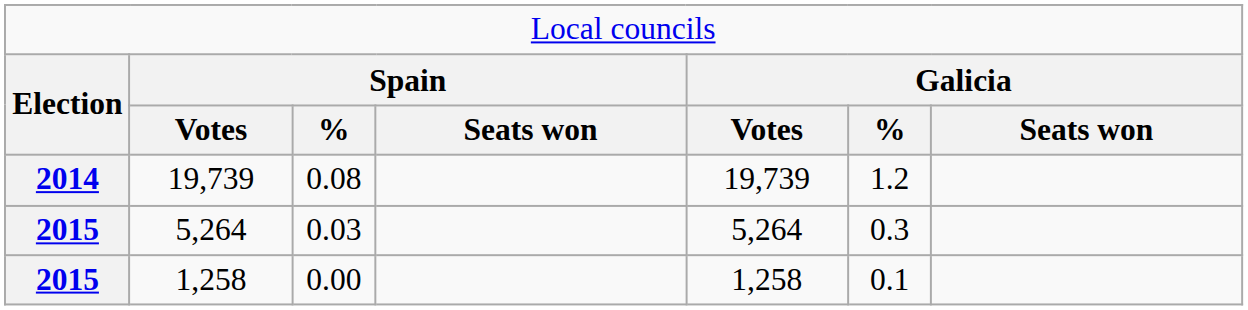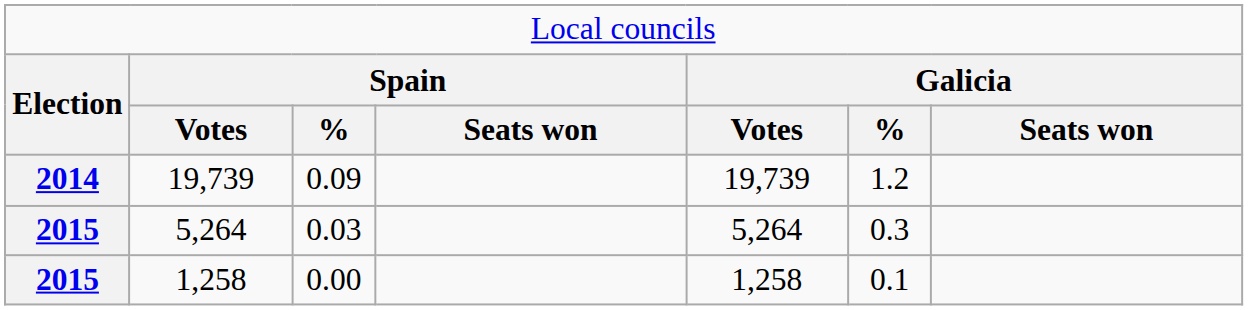(334, 179) 0.08 -> (334, 179) 0.09
